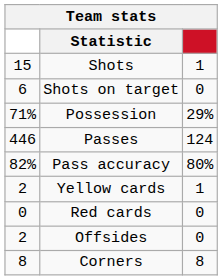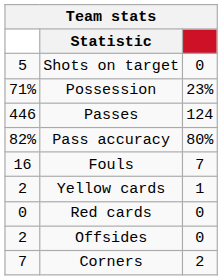- row: (111, 66)
(22, 91) 6 -> (22, 66) 5
(200, 115) 29% -> (200, 91) 23%
+ row: (111, 164)
(22, 263) 8 -> (22, 263) 7
(200, 263) 8 -> (200, 263) 2
